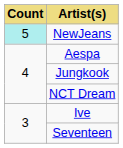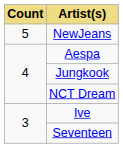(25, 34) paleturquoise background -> (25, 34) no background
